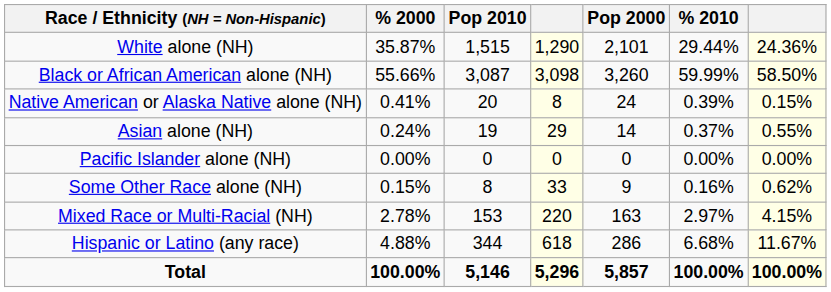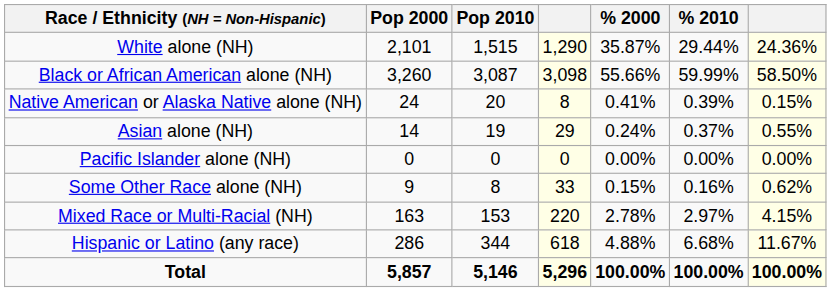columns swapped: (626, 18) <-> (405, 18)
